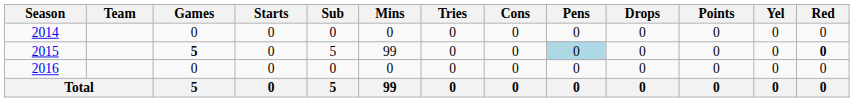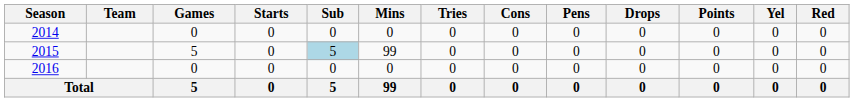(194, 50) bold -> (194, 50) normal
(333, 50) no background -> (333, 50) lightblue background
(576, 50) lightblue background -> (576, 50) no background
(823, 50) bold -> (823, 50) normal
